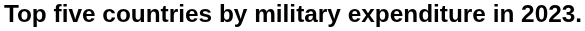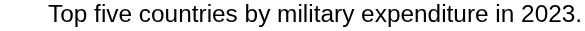(293, 13) bold -> (315, 13) normal
